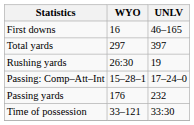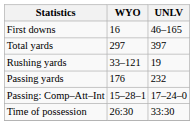(121, 62) 26:30 -> (125, 62) 33–121
rows swapped: (35, 95) <-> (56, 79)
(125, 112) 33–121 -> (121, 112) 26:30
